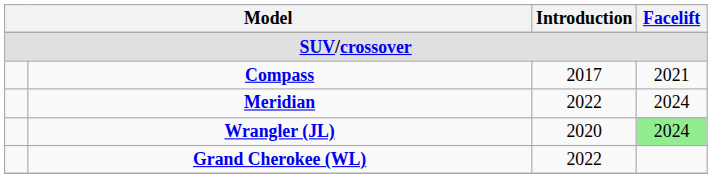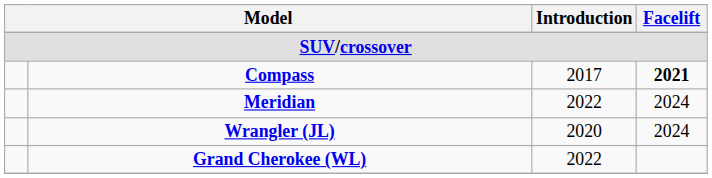(672, 74) normal -> (672, 74) bold
(672, 131) lightgreen background -> (672, 131) no background
